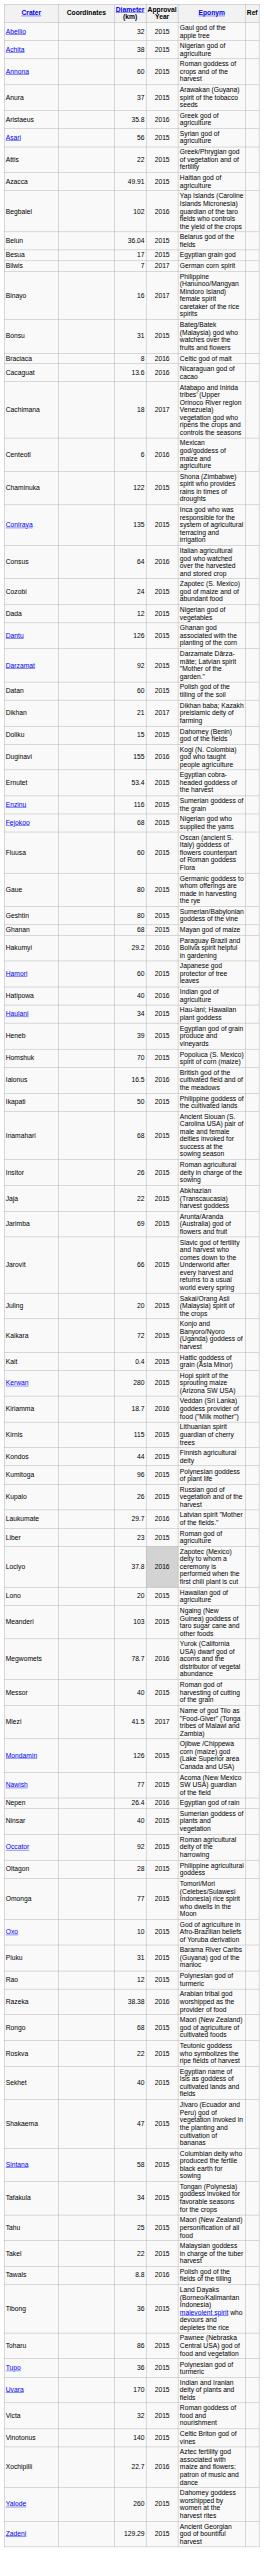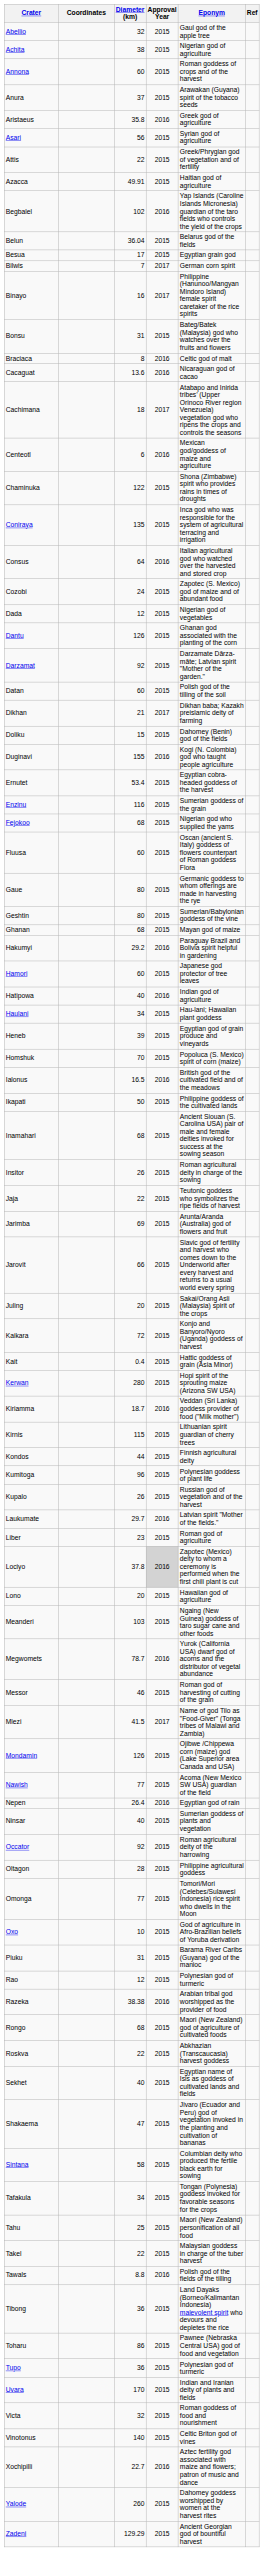(204, 1198) Abkhazian (Transcaucasia) harvest goddess -> (210, 1198) Teutonic goddess who symbolizes the ripe fields of harvest
(141, 1692) 40 -> (141, 1692) 46
(210, 2053) Teutonic goddess who symbolizes the ripe fields of harvest -> (204, 2053) Abkhazian (Transcaucasia) harvest goddess
